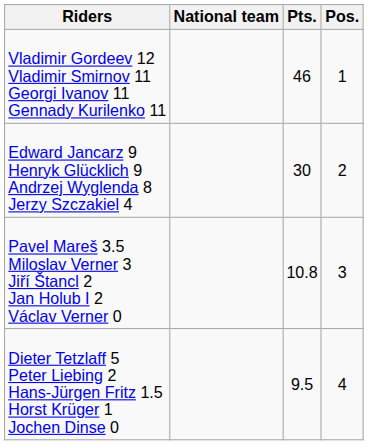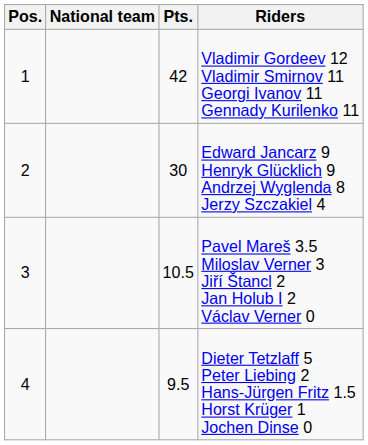columns swapped: (342, 17) <-> (87, 17)
(302, 76) 46 -> (178, 76) 42
(302, 273) 10.8 -> (178, 273) 10.5
